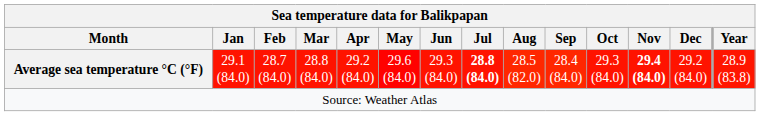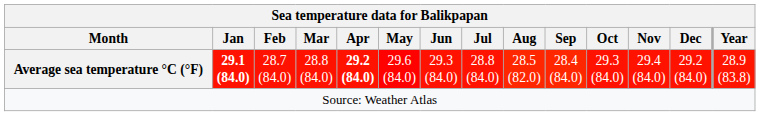(233, 69) normal -> (233, 69) bold
(358, 69) normal -> (358, 69) bold
(483, 69) bold -> (483, 69) normal
(649, 69) bold -> (649, 69) normal
